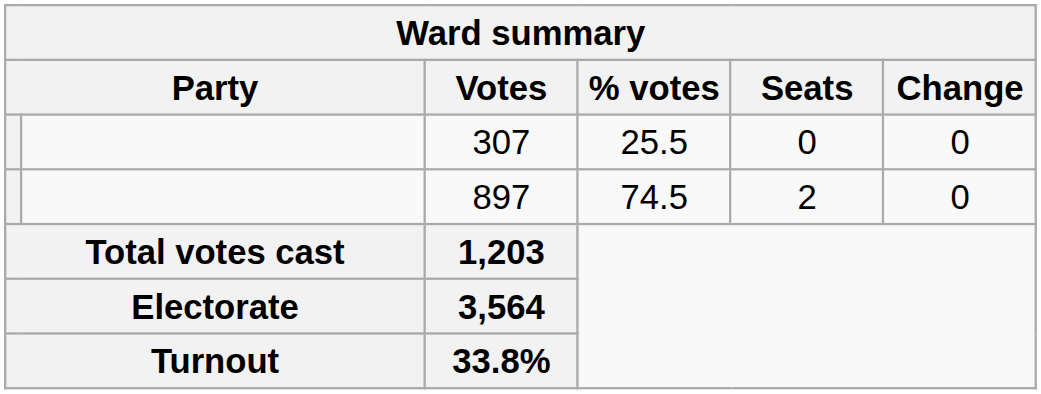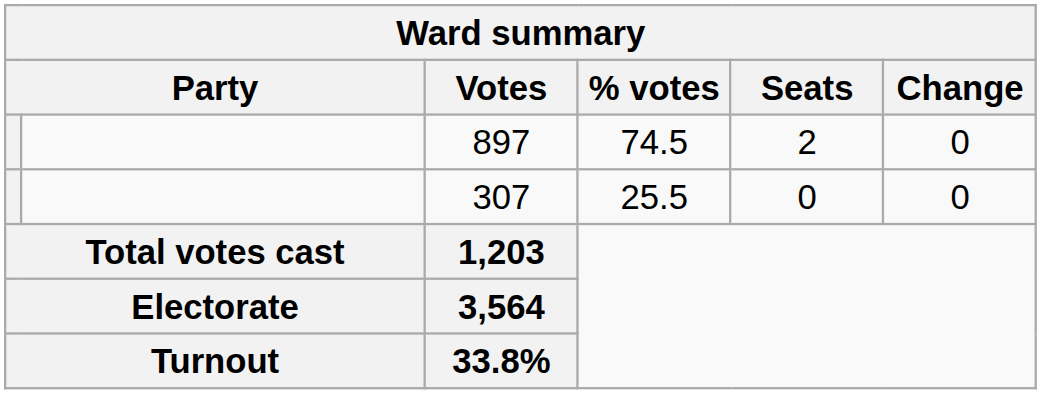rows swapped: (501, 197) <-> (501, 142)
